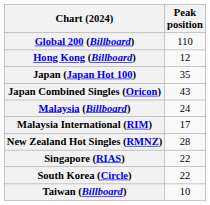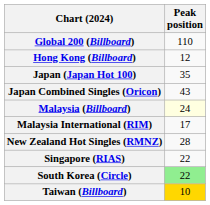(185, 108) no background -> (185, 108) lightyellow background
(185, 175) no background -> (185, 175) lightgreen background
(185, 192) no background -> (185, 192) gold background
